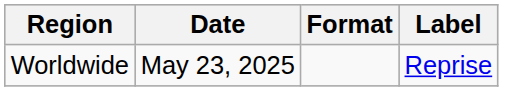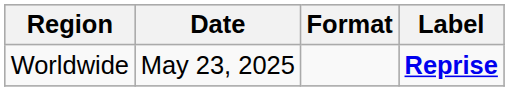(448, 65) normal -> (451, 65) bold
